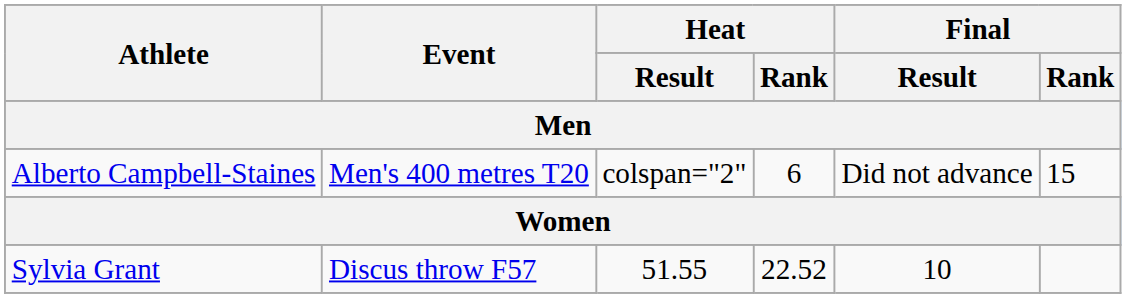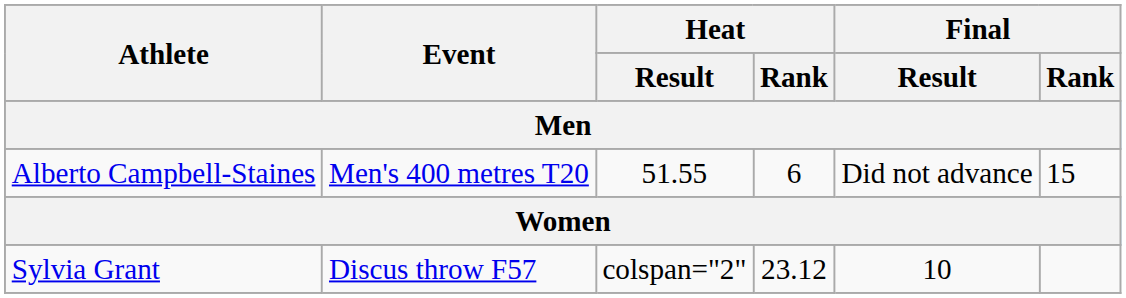(674, 173) colspan="2" -> (674, 173) 51.55
(674, 269) 51.55 -> (674, 269) colspan="2"
(794, 269) 22.52 -> (794, 269) 23.12
